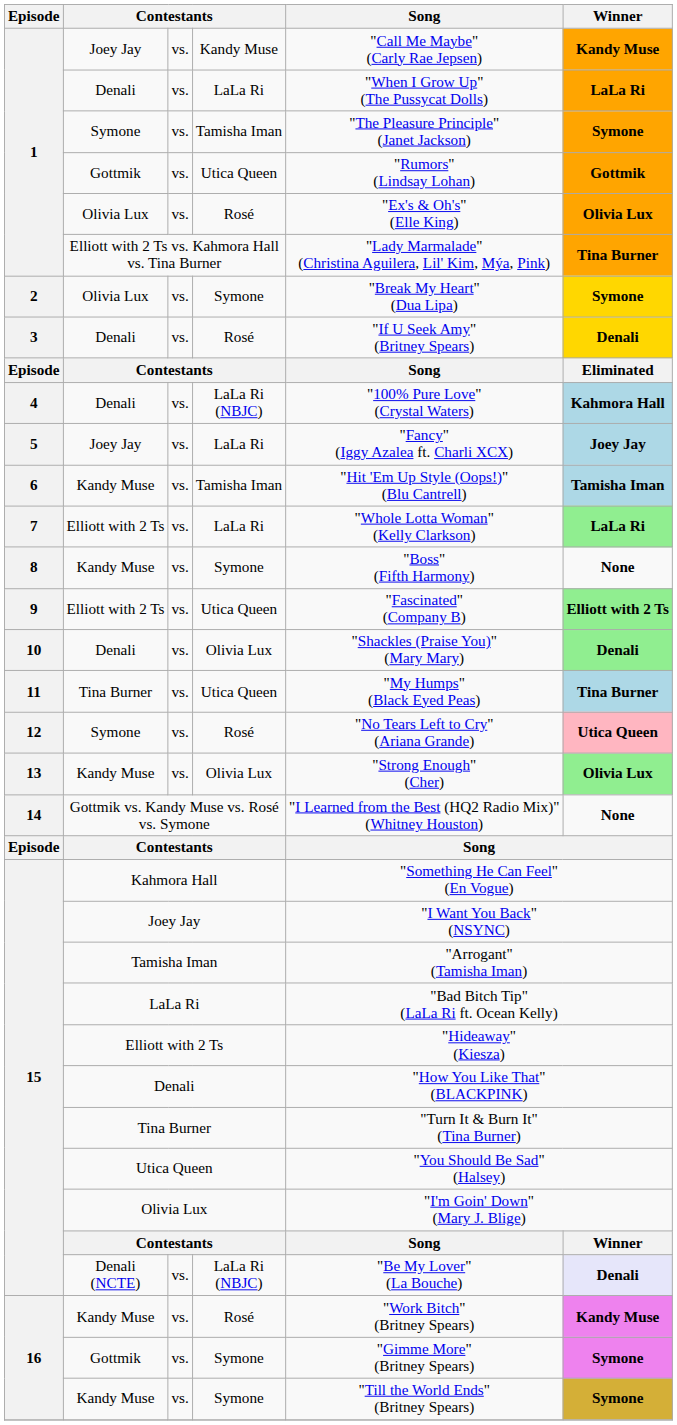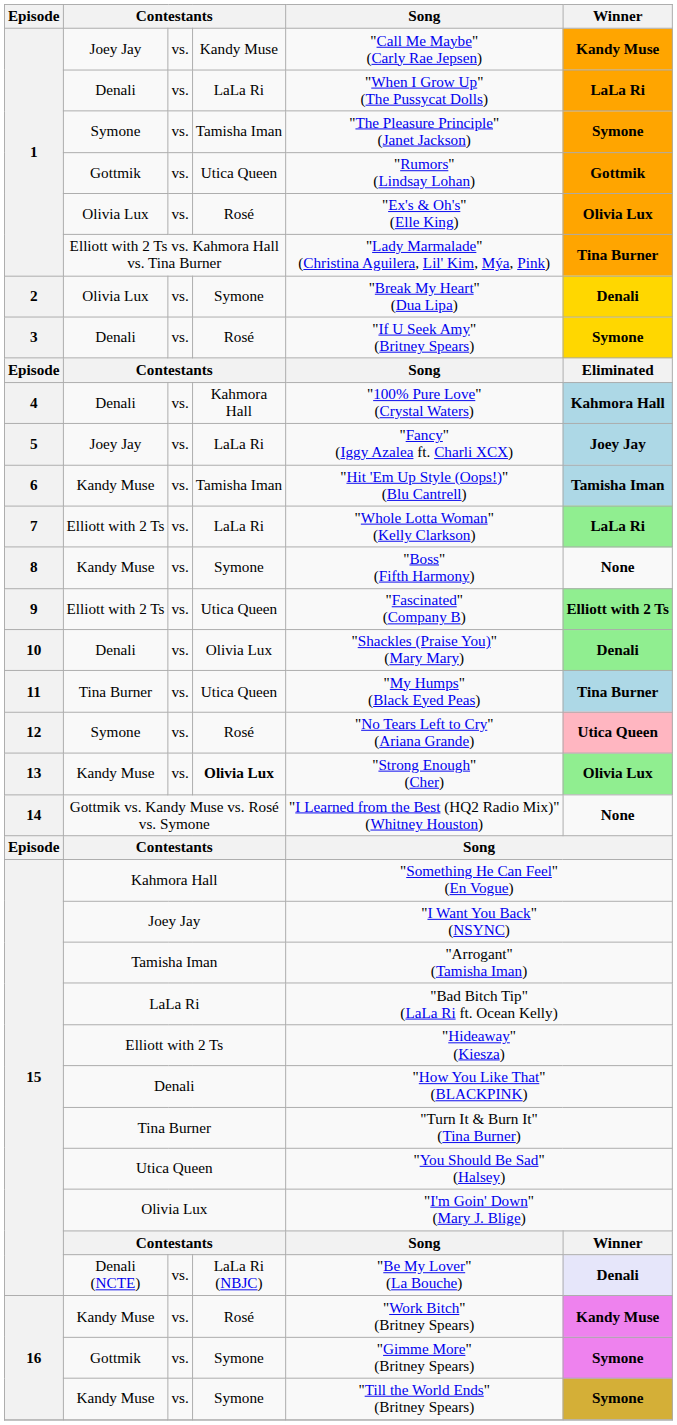(618, 296) Symone -> (618, 296) Denali
(618, 337) Denali -> (618, 337) Symone
(239, 402) LaLa Ri (NBJC) -> (239, 402) Kahmora Hall
(239, 773) normal -> (239, 773) bold
